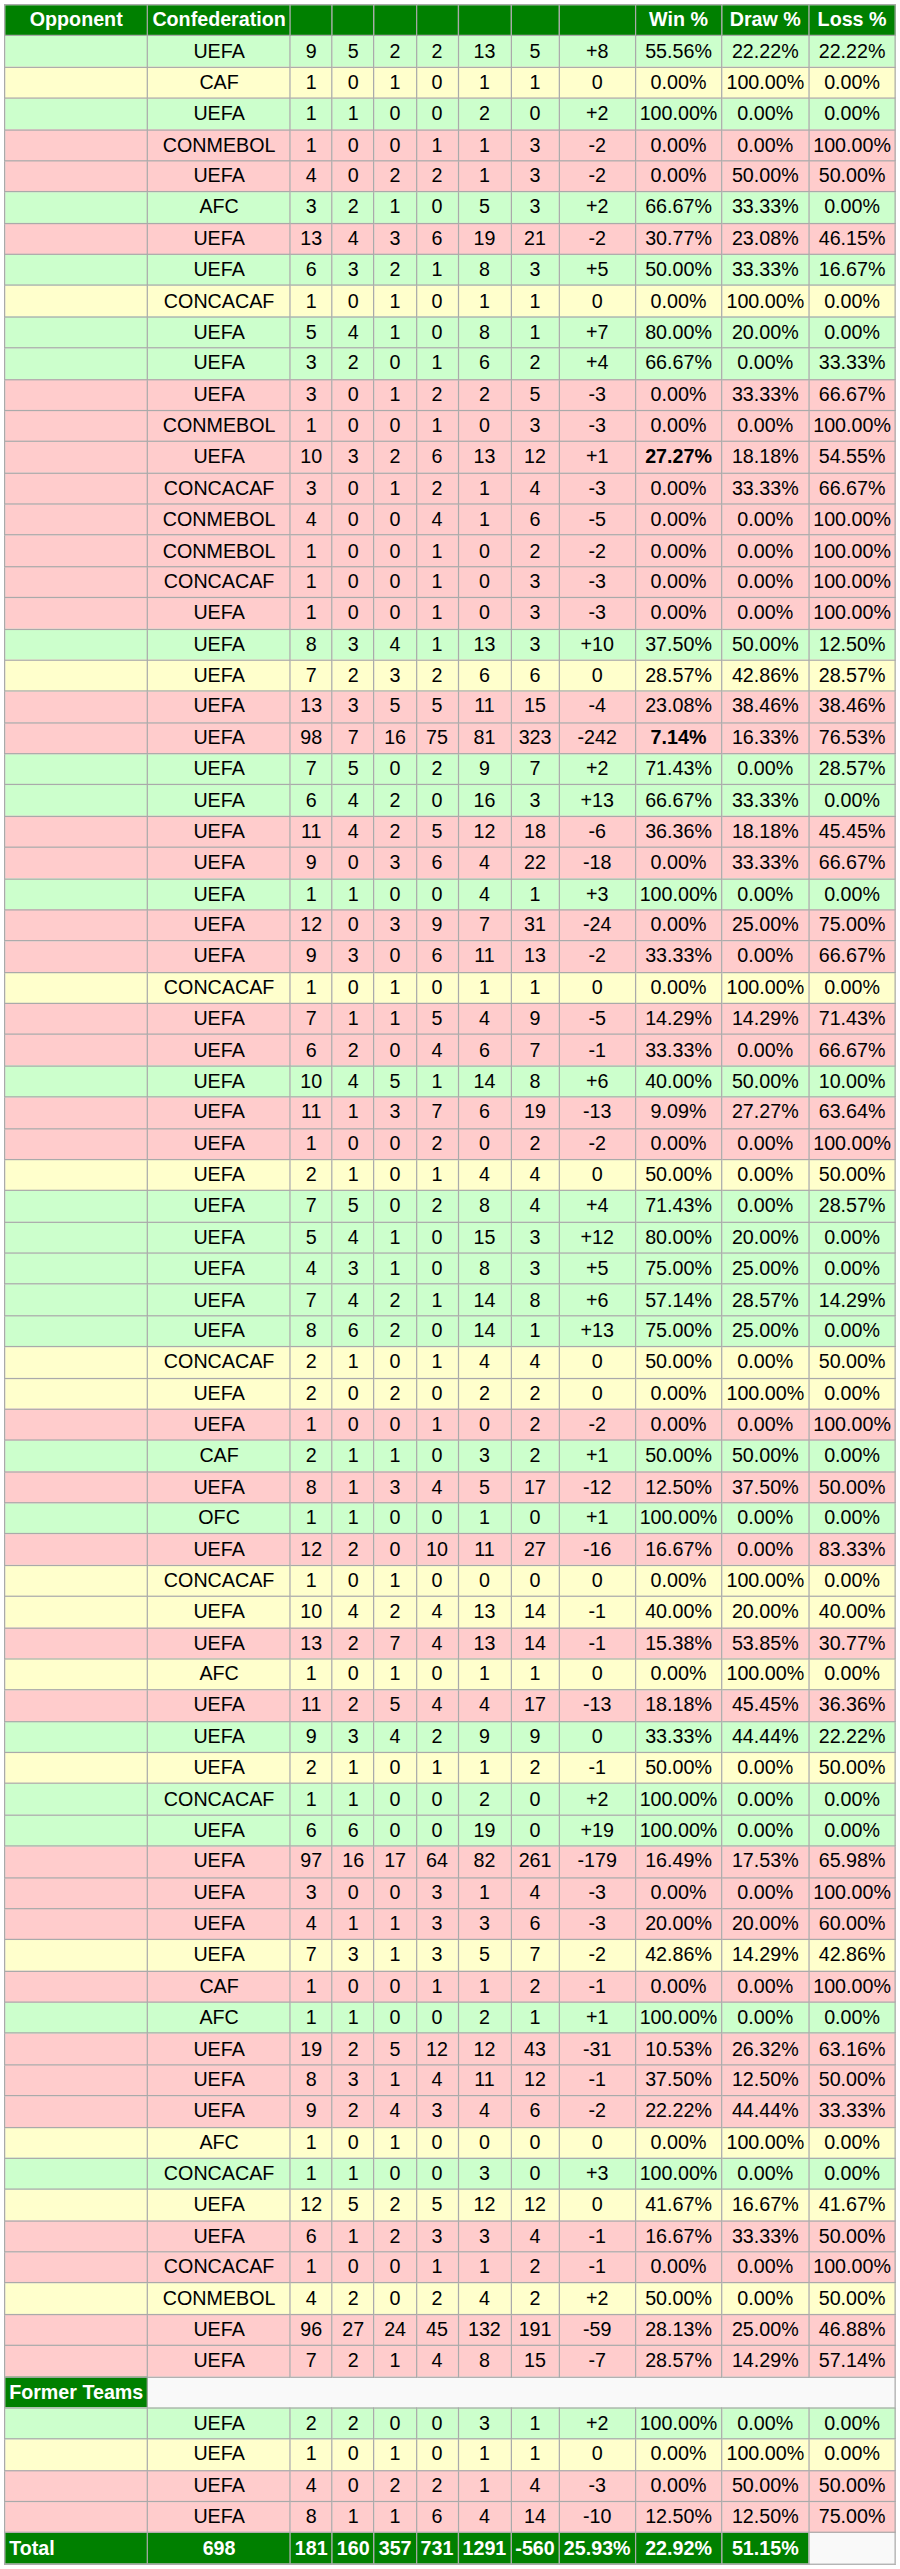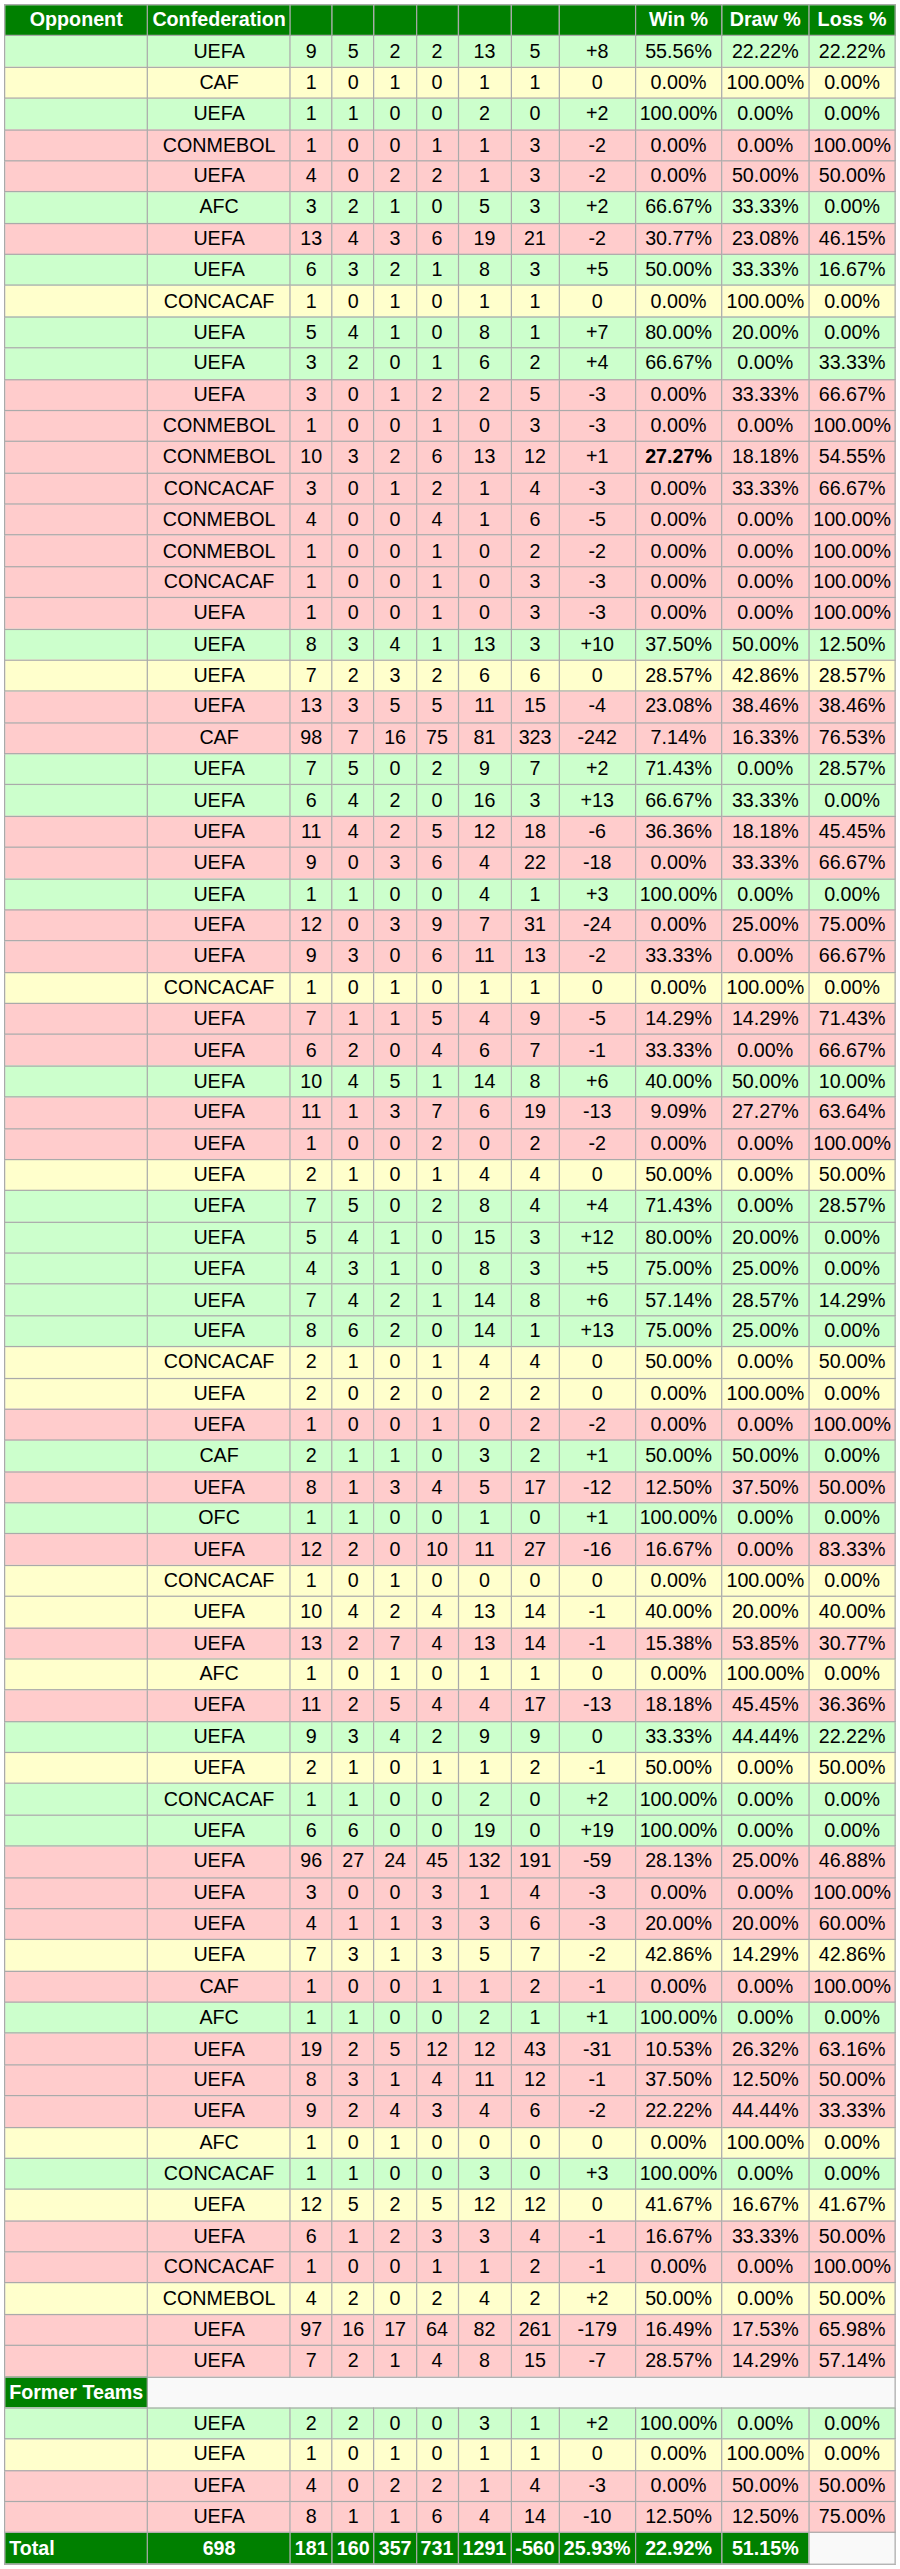(219, 457) UEFA -> (219, 457) CONMEBOL
(219, 737) UEFA -> (219, 737) CAF
(679, 737) bold -> (679, 737) normal
rows swapped: (311, 1861) <-> (311, 2329)
